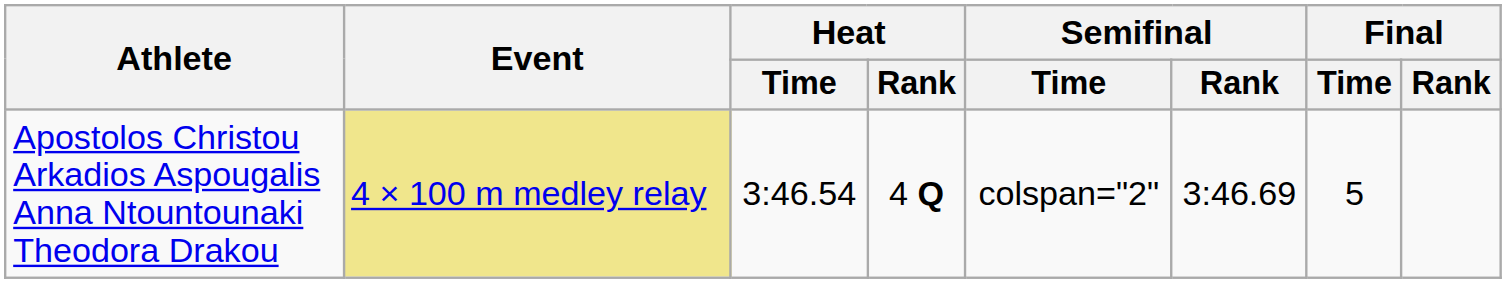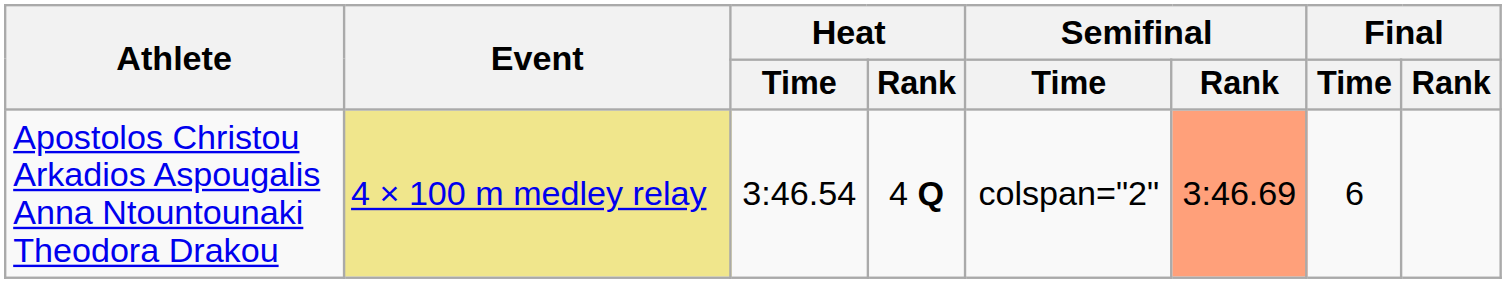(1239, 194) no background -> (1239, 194) lightsalmon background
(1354, 194) 5 -> (1354, 194) 6
